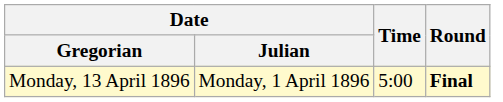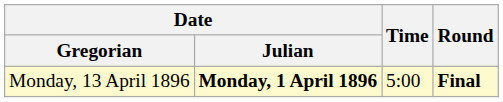(284, 81) normal -> (288, 81) bold
